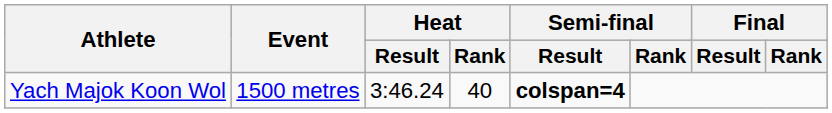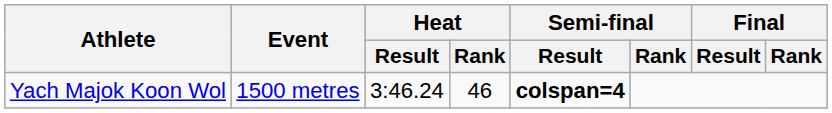(480, 91) 40 -> (480, 91) 46
